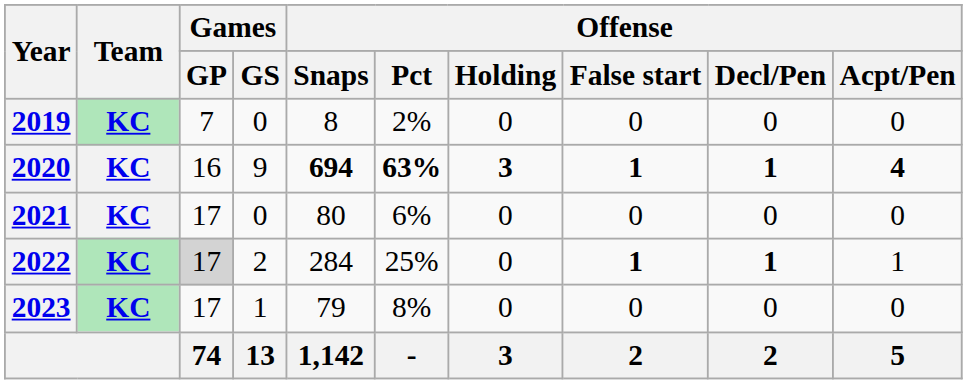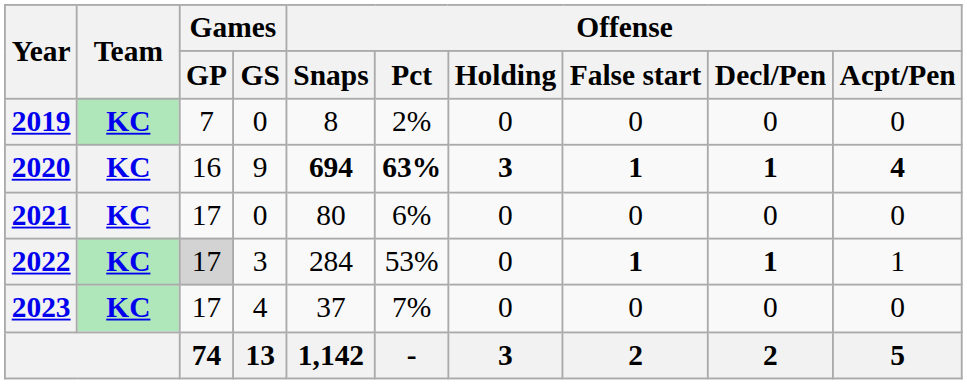(260, 261) 2 -> (260, 261) 3
(412, 261) 25% -> (412, 261) 53%
(260, 307) 1 -> (260, 307) 4
(331, 307) 79 -> (331, 307) 37
(412, 307) 8% -> (412, 307) 7%
